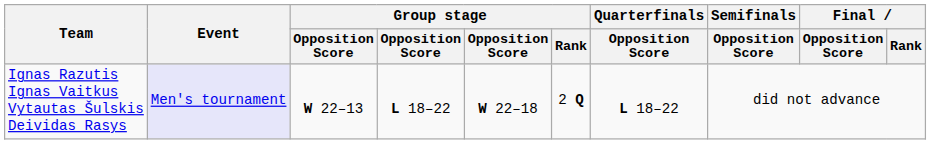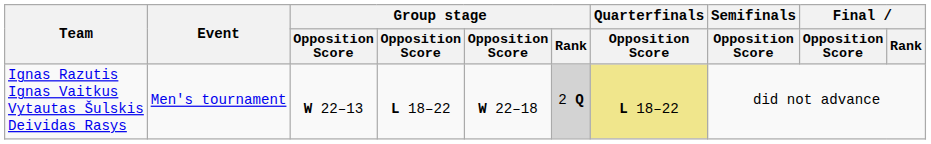(219, 101) lavender background -> (219, 101) no background
(571, 101) no background -> (571, 101) lightgrey background
(649, 109) no background -> (649, 109) khaki background
